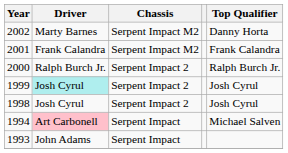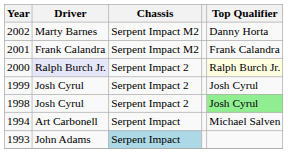(70, 67) no background -> (70, 67) lavender background
(245, 67) no background -> (245, 67) lightyellow background
(59, 85) paleturquoise background -> (59, 85) no background
(234, 103) no background -> (234, 103) lightgreen background
(66, 121) pink background -> (66, 121) no background
(146, 139) no background -> (146, 139) lightblue background
